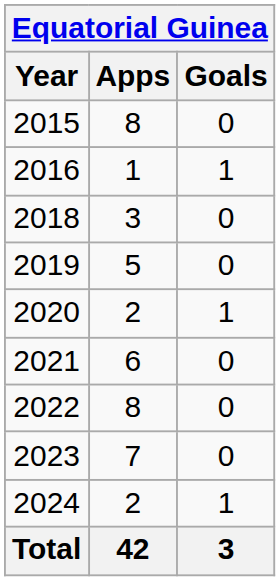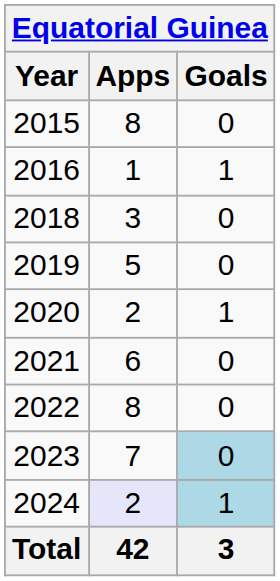(226, 455) no background -> (226, 455) lightblue background
(133, 502) no background -> (133, 502) lavender background
(226, 502) no background -> (226, 502) lightblue background
